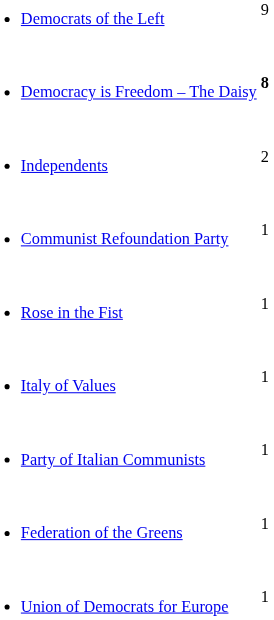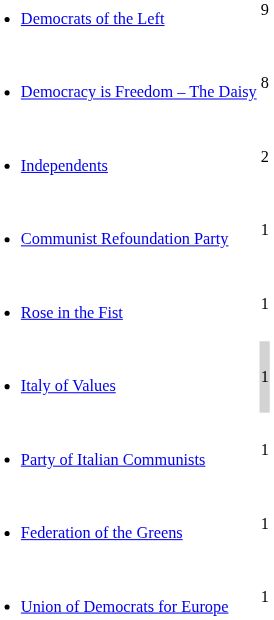(265, 83) bold -> (265, 83) normal
(265, 377) no background -> (265, 377) lightgrey background
